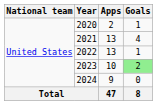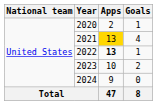(111, 39) no background -> (111, 39) gold background
(111, 53) normal -> (111, 53) bold
(138, 66) lightgreen background -> (138, 66) no background
